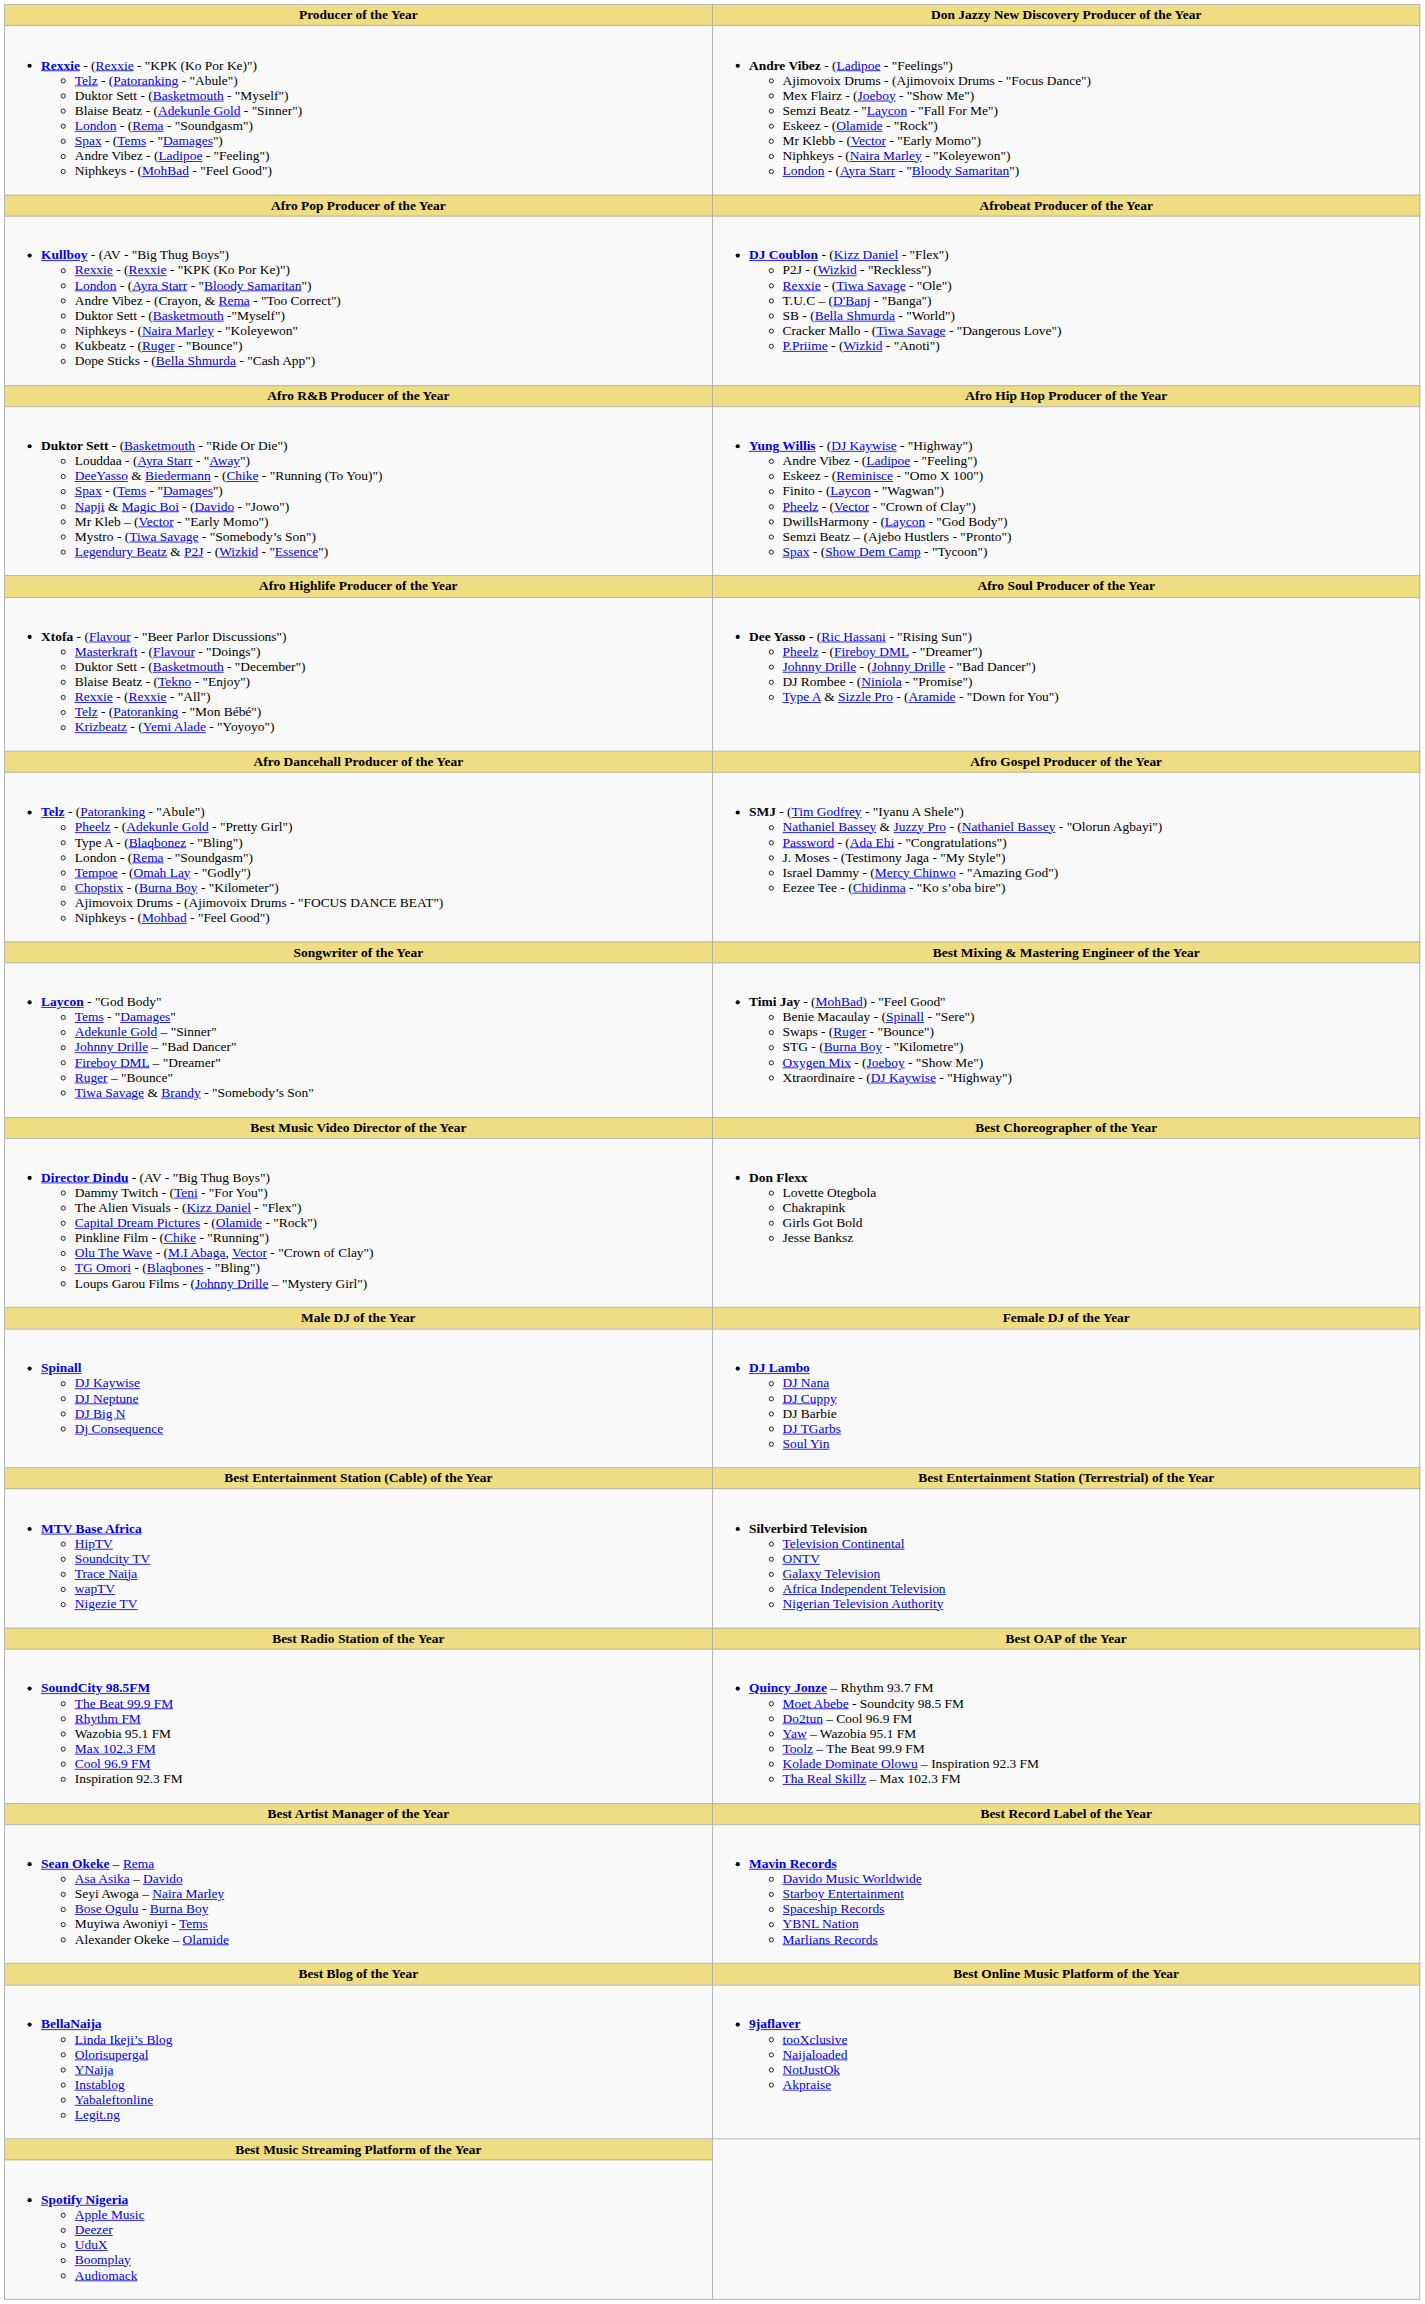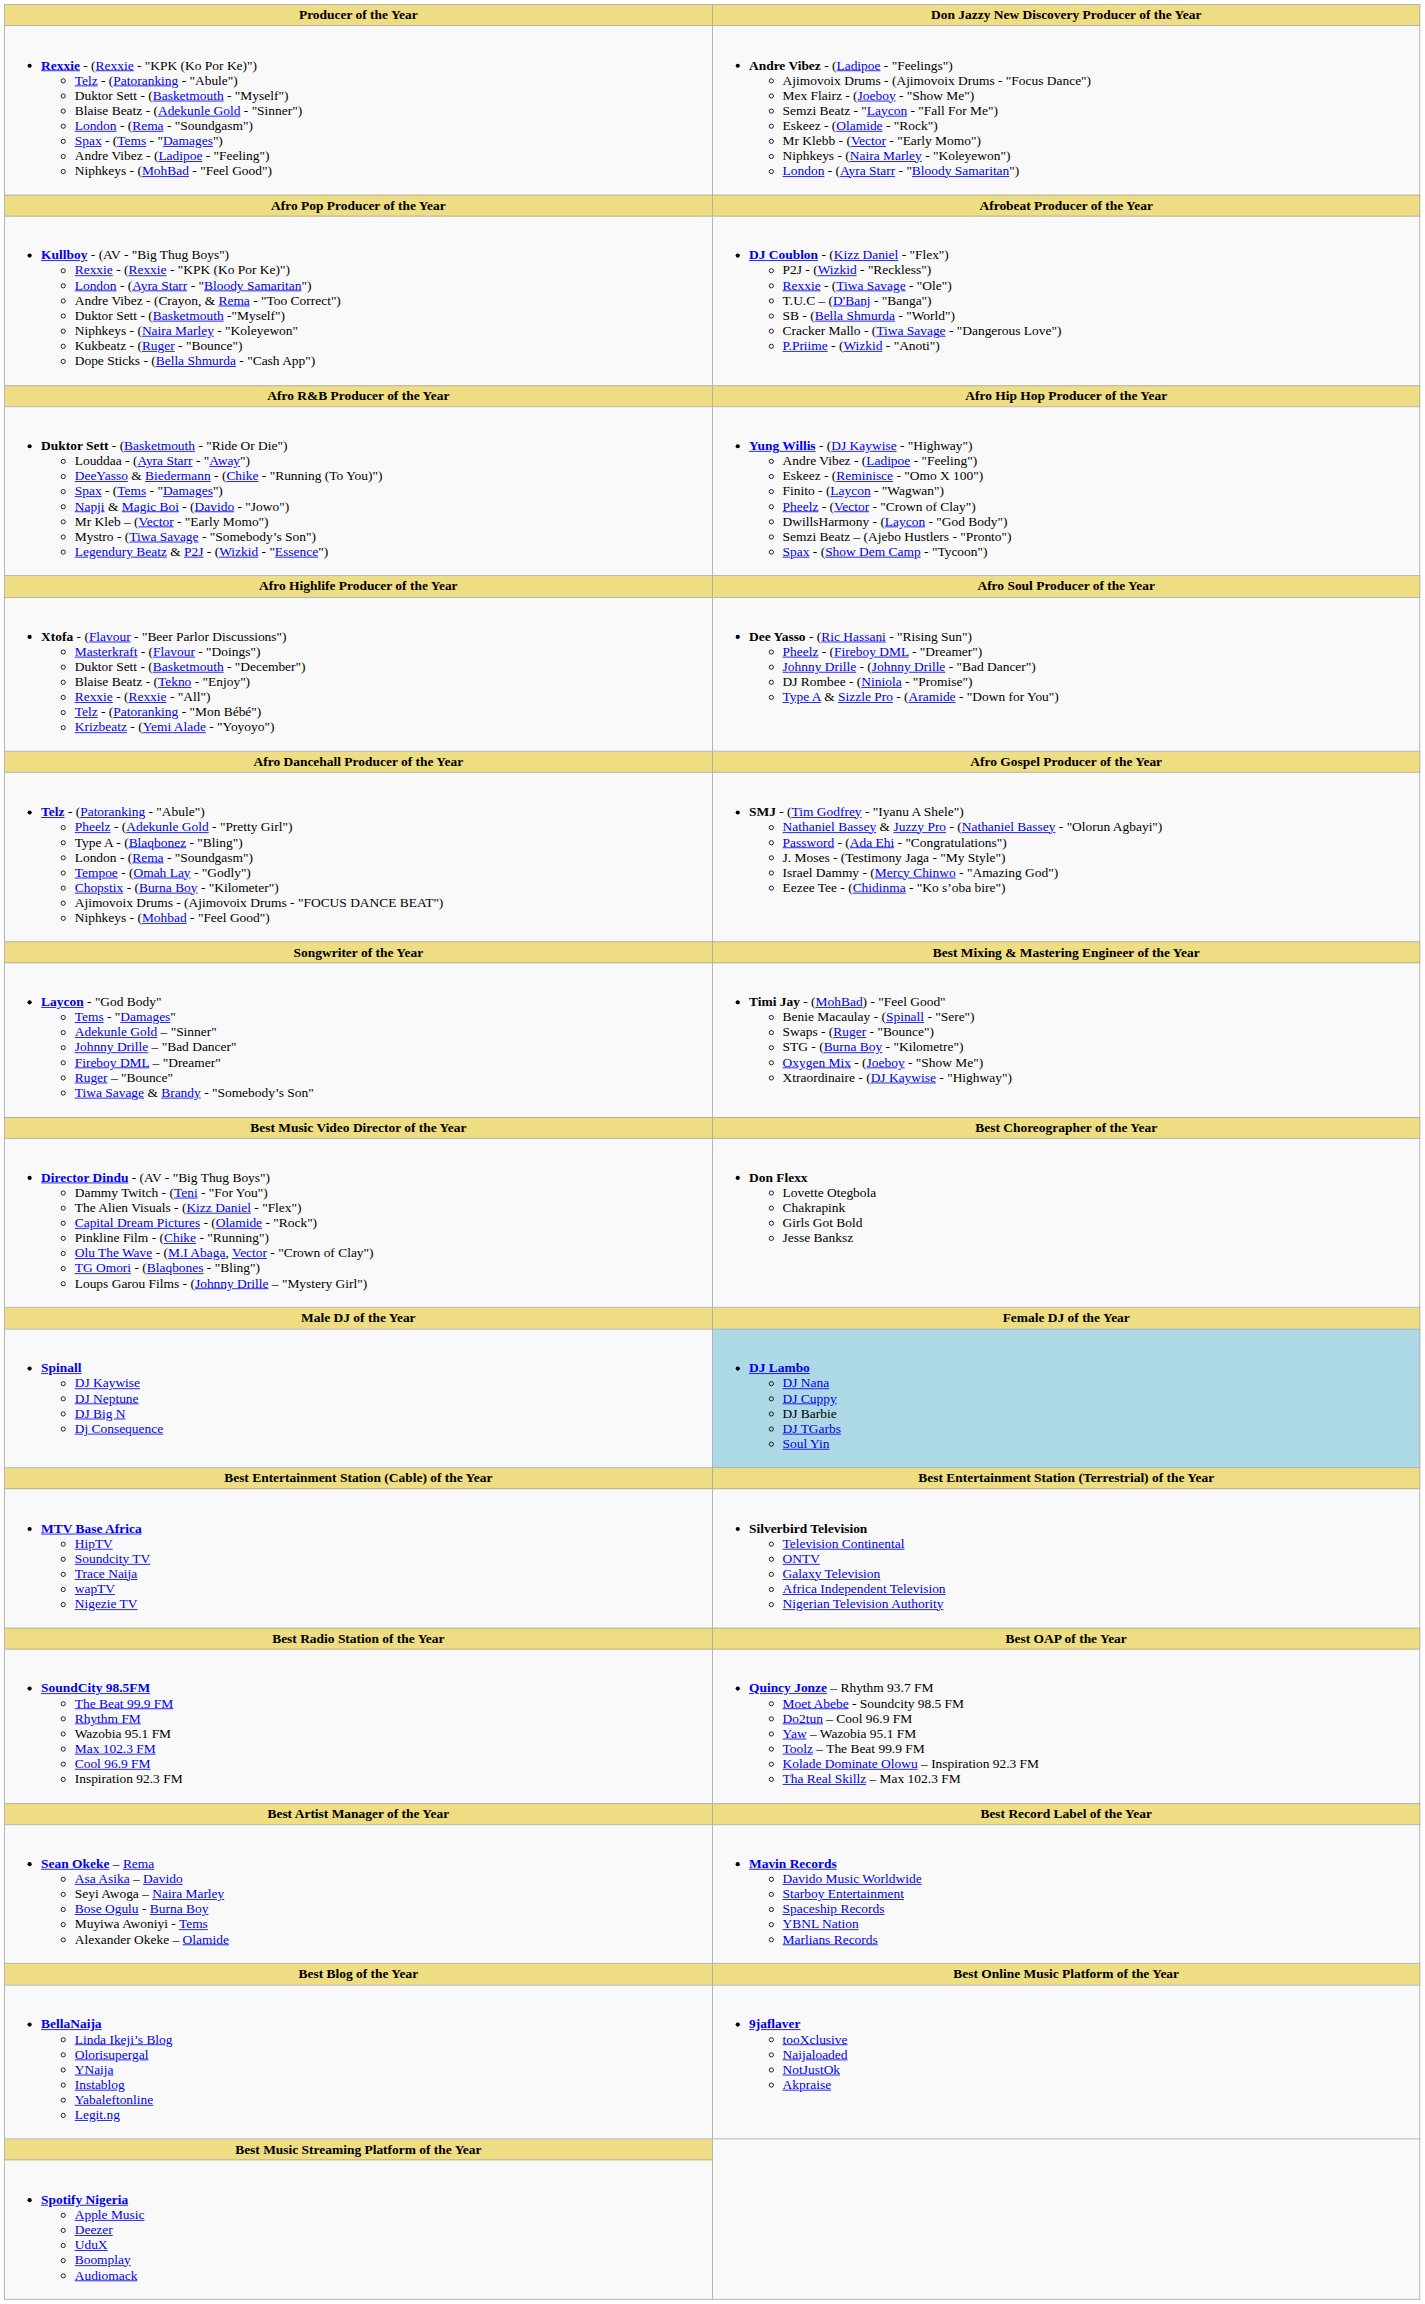(1066, 1406) no background -> (1066, 1406) lightblue background
